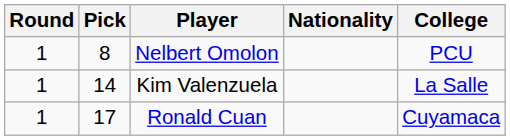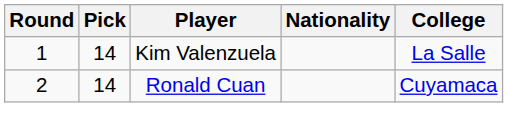- row: (207, 53)
(42, 118) 1 -> (42, 85) 2
(105, 118) 17 -> (105, 85) 14
